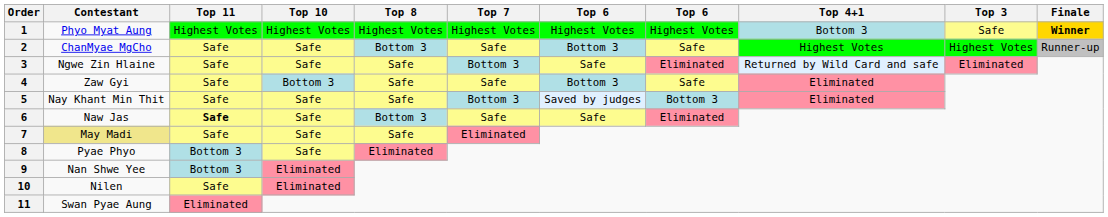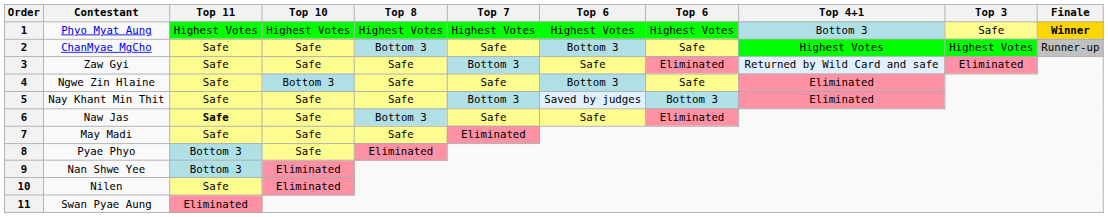(106, 65) Ngwe Zin Hlaine -> (106, 65) Zaw Gyi
(106, 83) Zaw Gyi -> (106, 83) Ngwe Zin Hlaine
(106, 135) khaki background -> (106, 135) no background
